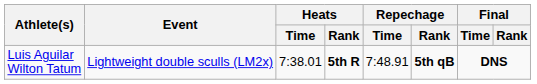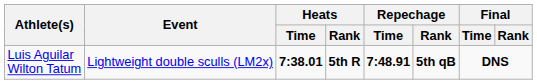(300, 63) normal -> (301, 63) bold
(387, 63) normal -> (388, 63) bold
